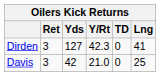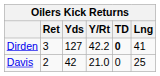(99, 46) 42.3 -> (99, 46) 42.2
(118, 46) normal -> (118, 46) bold
(46, 63) 3 -> (46, 63) 2
